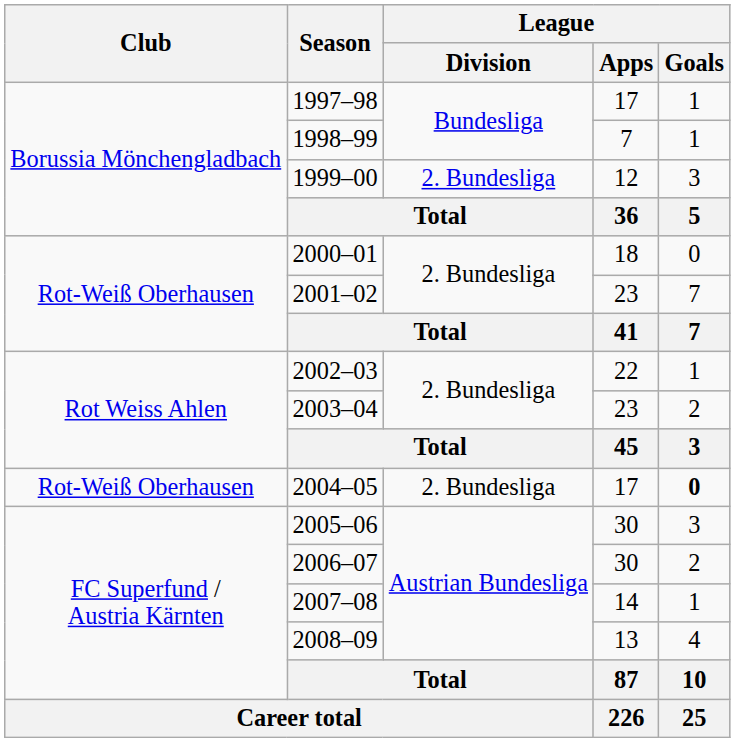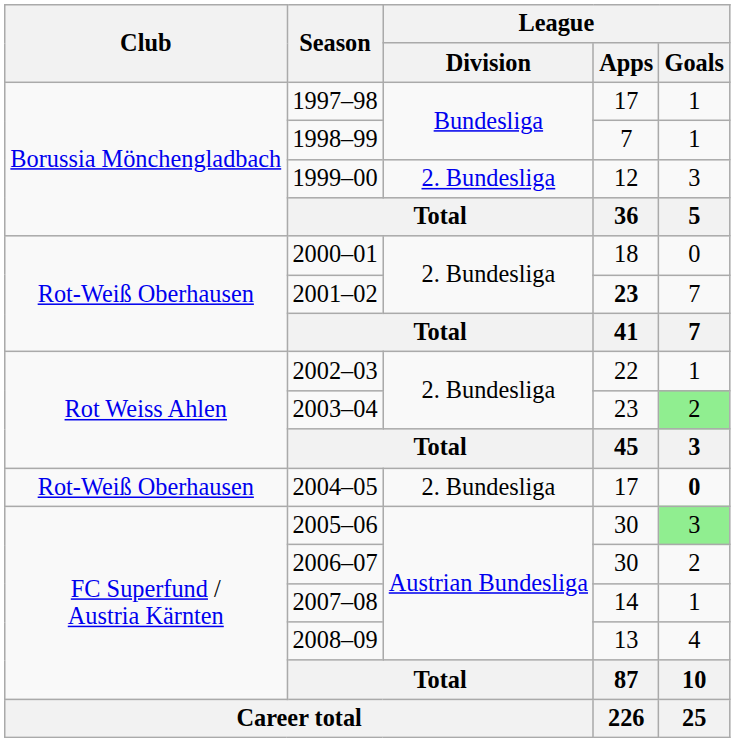(626, 293) normal -> (626, 293) bold
(694, 409) no background -> (694, 409) lightgreen background
(694, 525) no background -> (694, 525) lightgreen background
